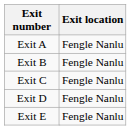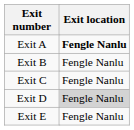(93, 44) normal -> (94, 44) bold
(93, 98) no background -> (93, 98) lightgrey background
